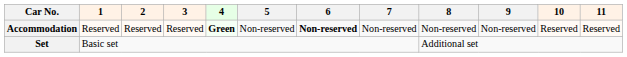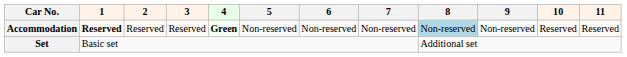(101, 28) normal -> (102, 28) bold
(328, 28) bold -> (329, 28) normal
(449, 28) no background -> (448, 28) lightblue background
